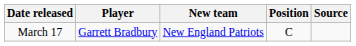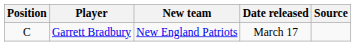columns swapped: (289, 13) <-> (40, 13)
